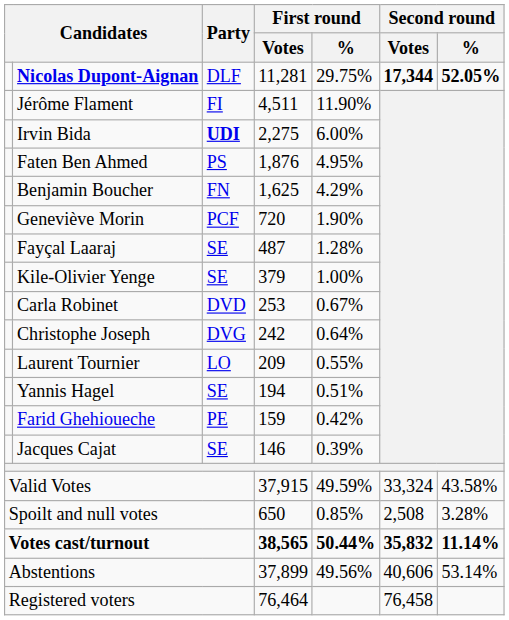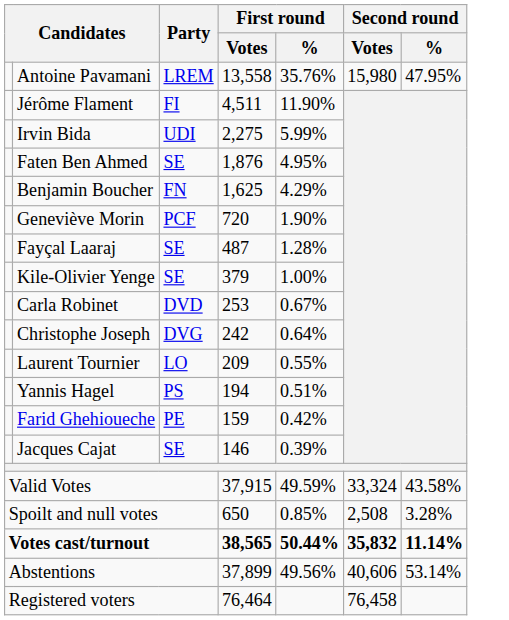- row: (108, 76)
+ row: (84, 76)
(223, 133) bold -> (180, 133) normal
(340, 133) 6.00% -> (303, 133) 5.99%
(217, 162) PS -> (174, 162) SE
(217, 391) SE -> (174, 391) PS
